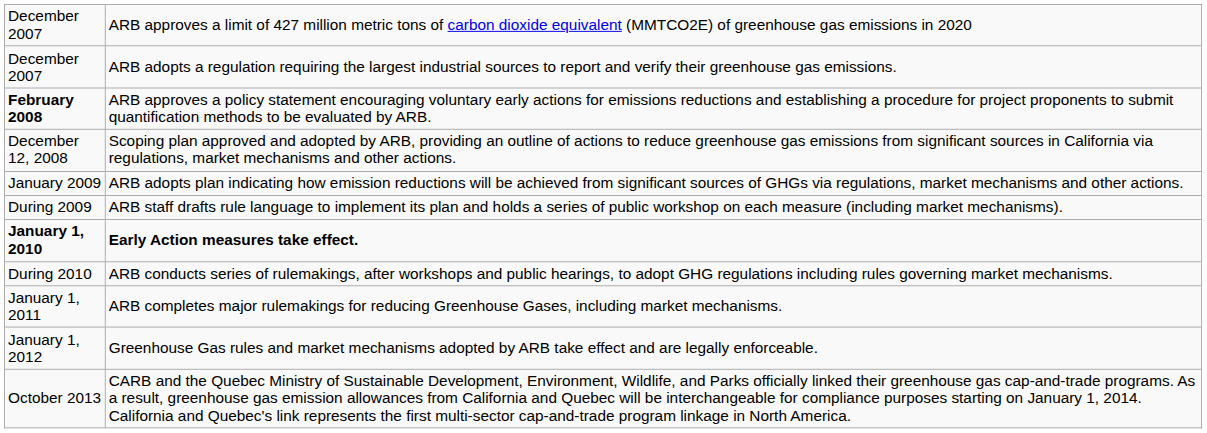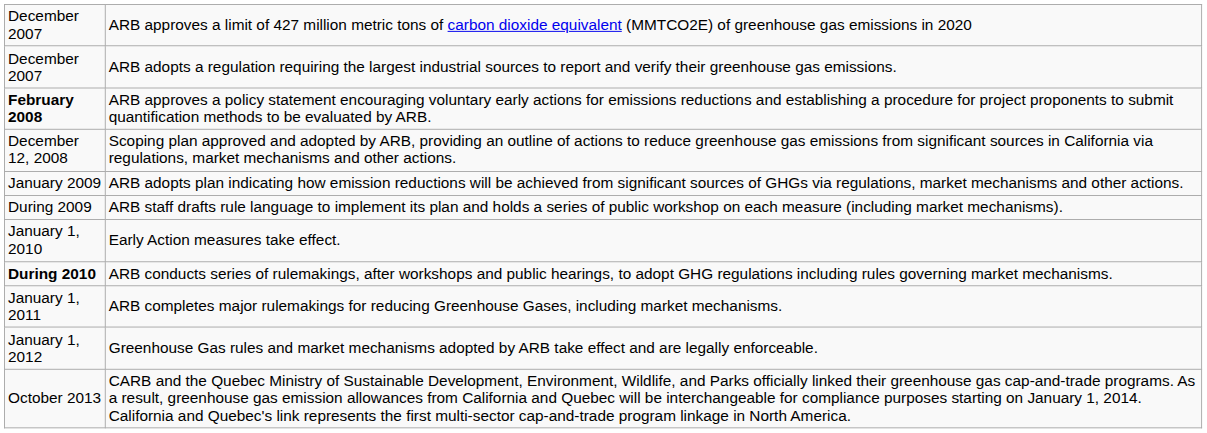(46, 240) bold -> (44, 240) normal
(233, 240) bold -> (225, 240) normal
(50, 273) normal -> (52, 273) bold
